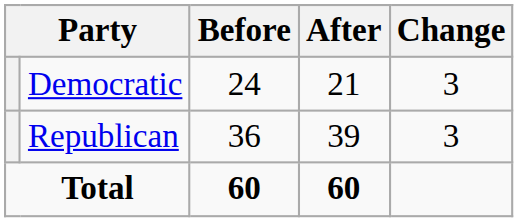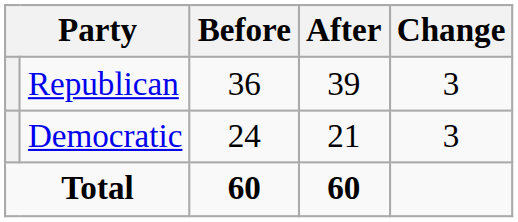rows swapped: (103, 135) <-> (105, 83)
